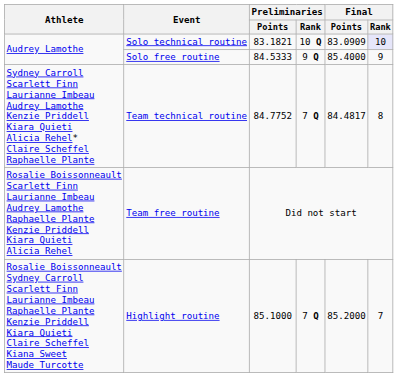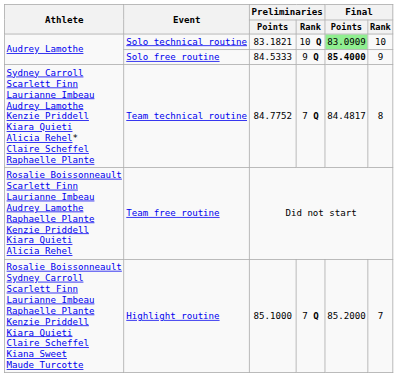(346, 41) no background -> (346, 41) lightgreen background
(380, 41) lavender background -> (380, 41) no background
(346, 57) normal -> (346, 57) bold
